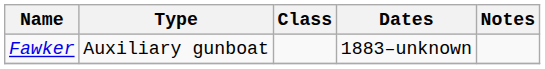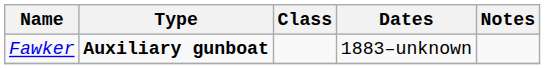(176, 49) normal -> (176, 49) bold
